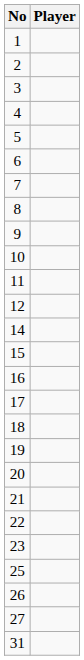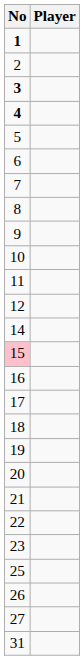(17, 40) normal -> (17, 40) bold
(17, 88) normal -> (17, 88) bold
(17, 112) normal -> (17, 112) bold
(17, 354) no background -> (17, 354) pink background
